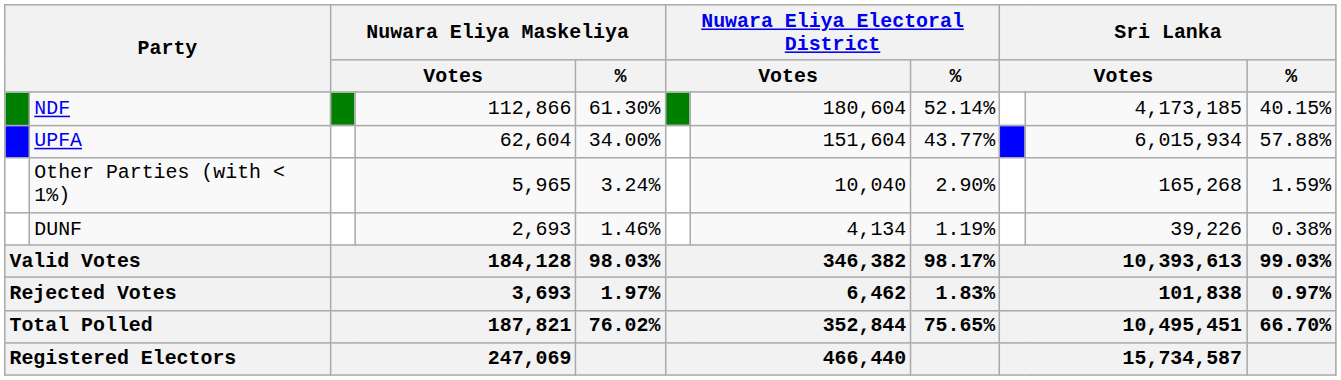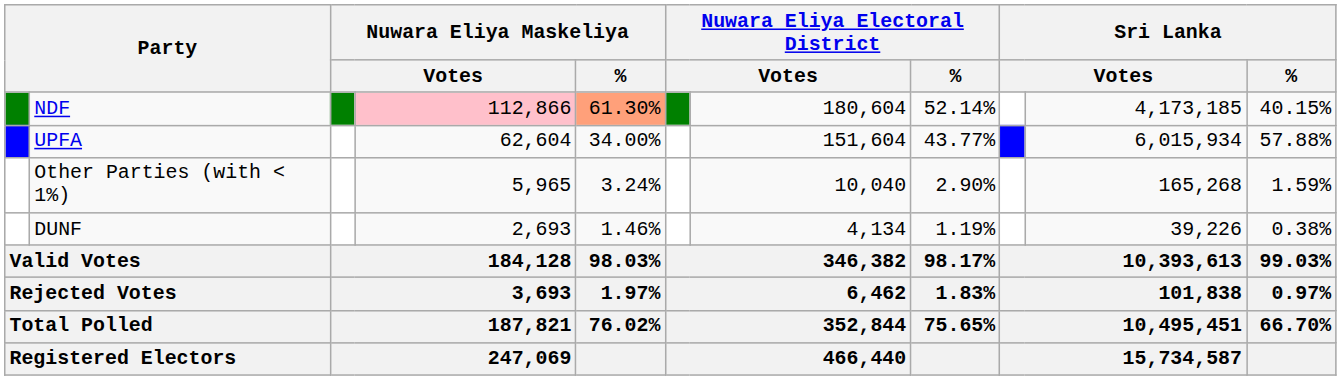(530, 109) no background -> (530, 109) pink background
(625, 109) no background -> (625, 109) lightsalmon background
